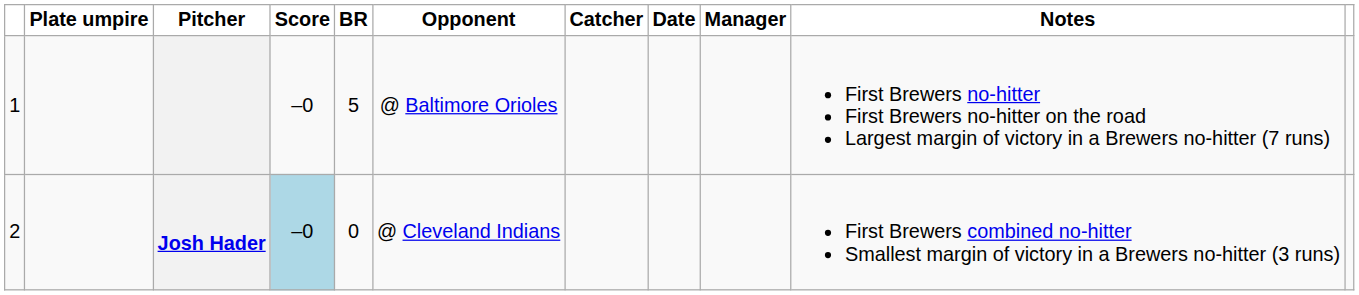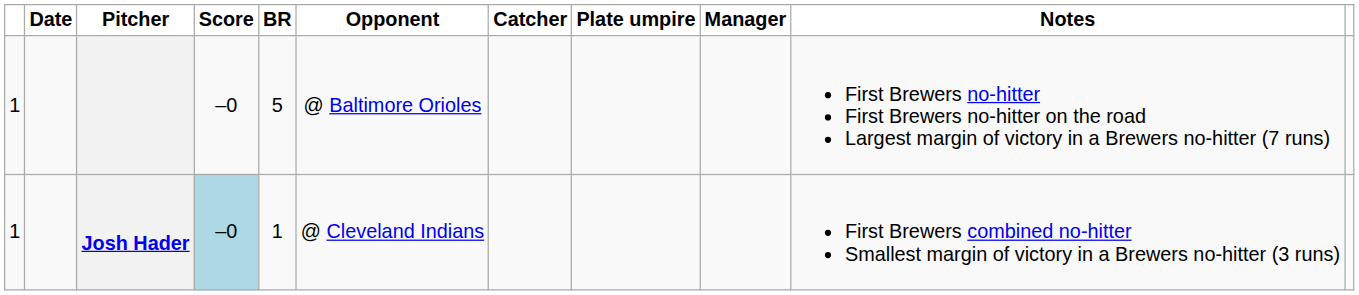columns swapped: (674, 20) <-> (89, 20)
(15, 231) 2 -> (15, 231) 1
(353, 231) 0 -> (277, 231) 1
